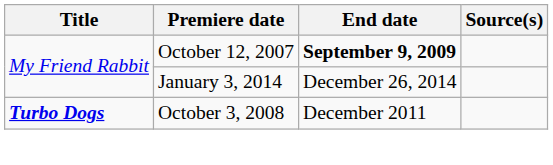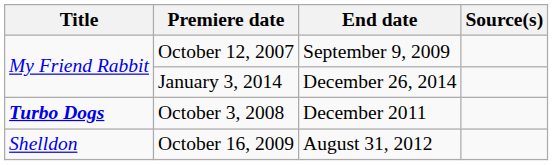(380, 50) bold -> (376, 50) normal
+ row: (226, 143)
